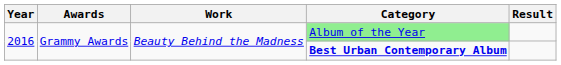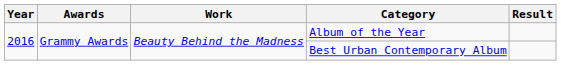(367, 32) lightgreen background -> (367, 32) no background
(408, 51) bold -> (408, 51) normal
